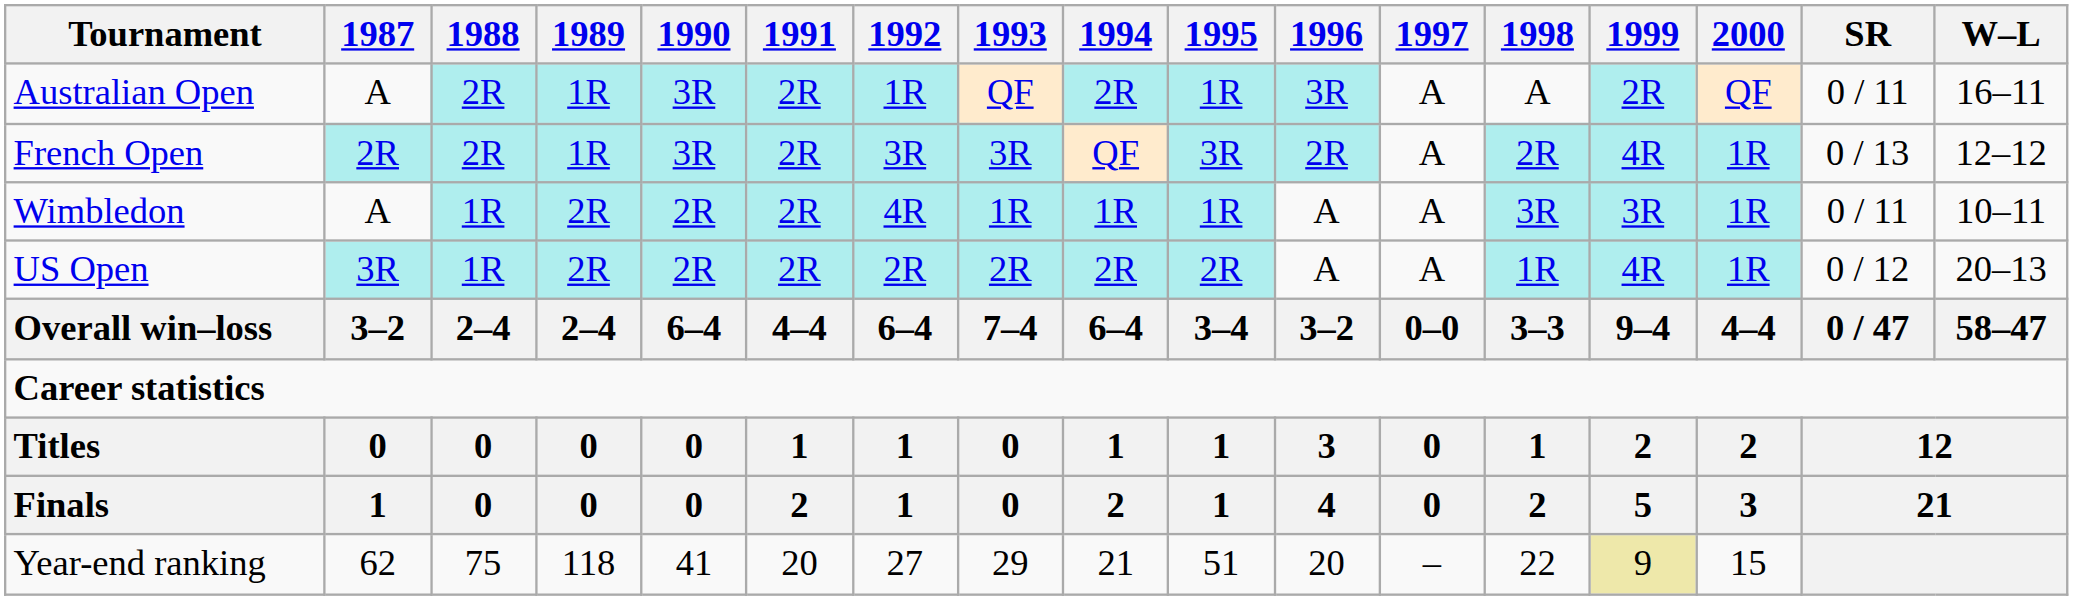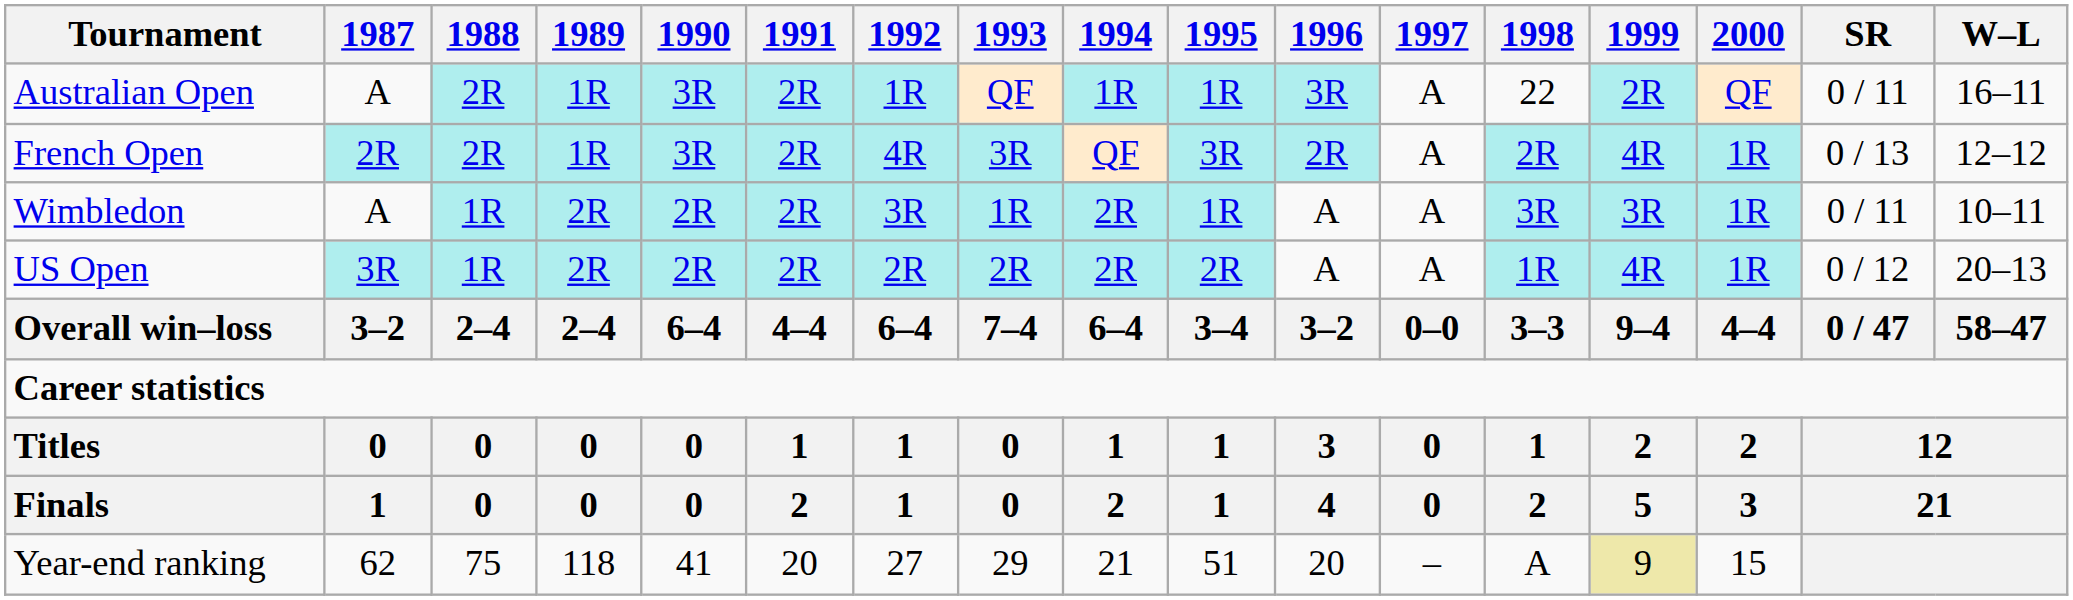(1116, 92) 2R -> (1116, 92) 1R
(1537, 92) A -> (1537, 92) 22
(905, 151) 3R -> (905, 151) 4R
(905, 210) 4R -> (905, 210) 3R
(1116, 210) 1R -> (1116, 210) 2R
(1537, 563) 22 -> (1537, 563) A
